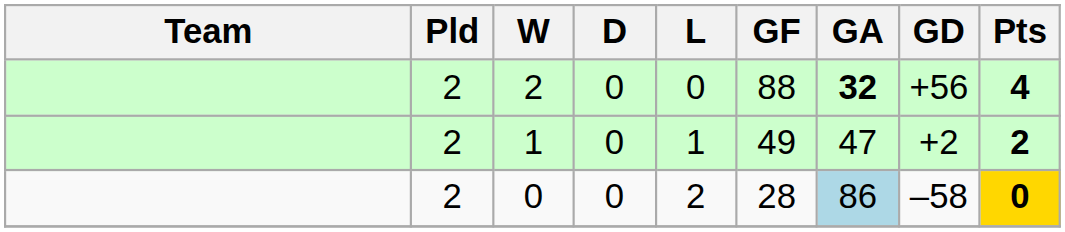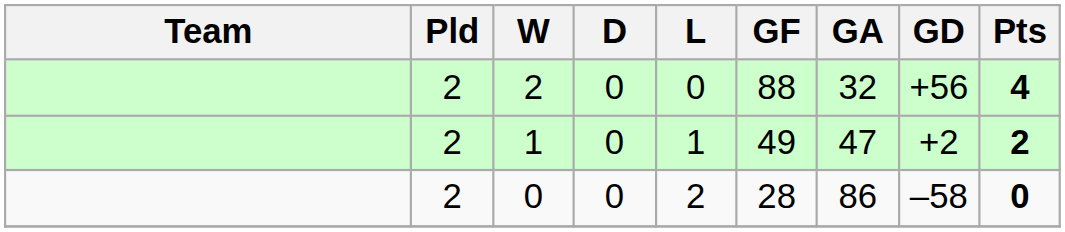(858, 87) bold -> (858, 87) normal
(858, 197) lightblue background -> (858, 197) no background
(1020, 197) gold background -> (1020, 197) no background
